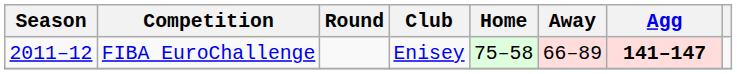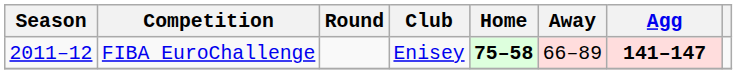(504, 53) normal -> (504, 53) bold
